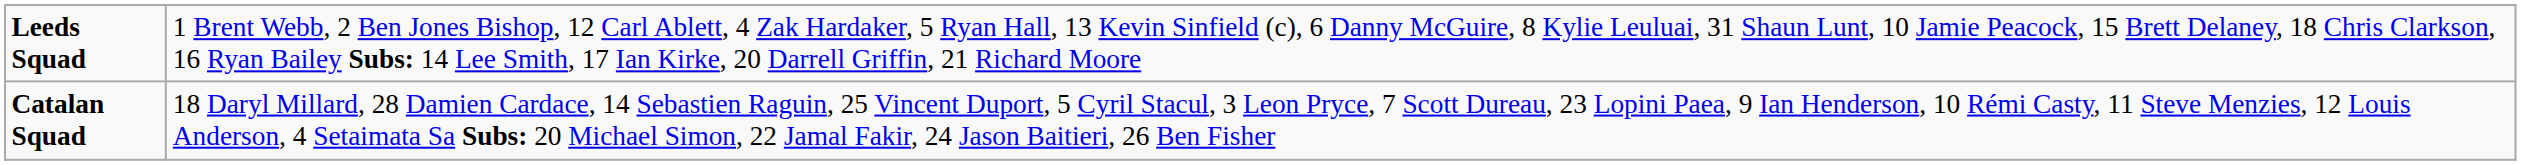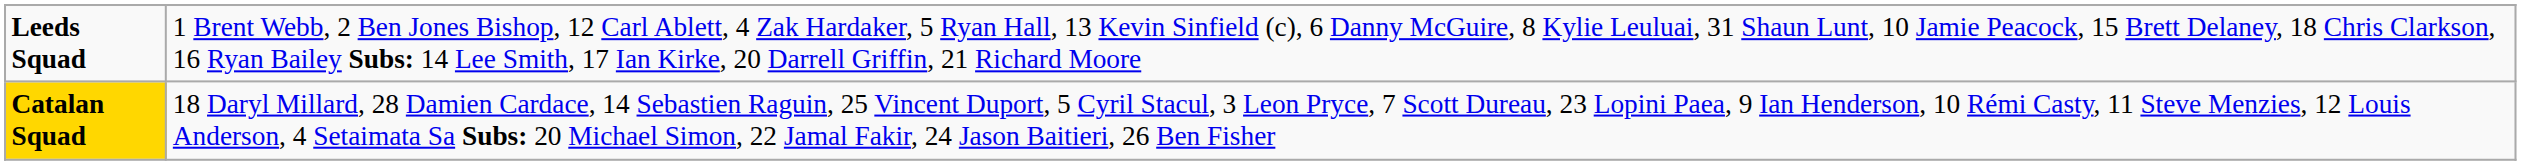(58, 119) no background -> (58, 119) gold background
